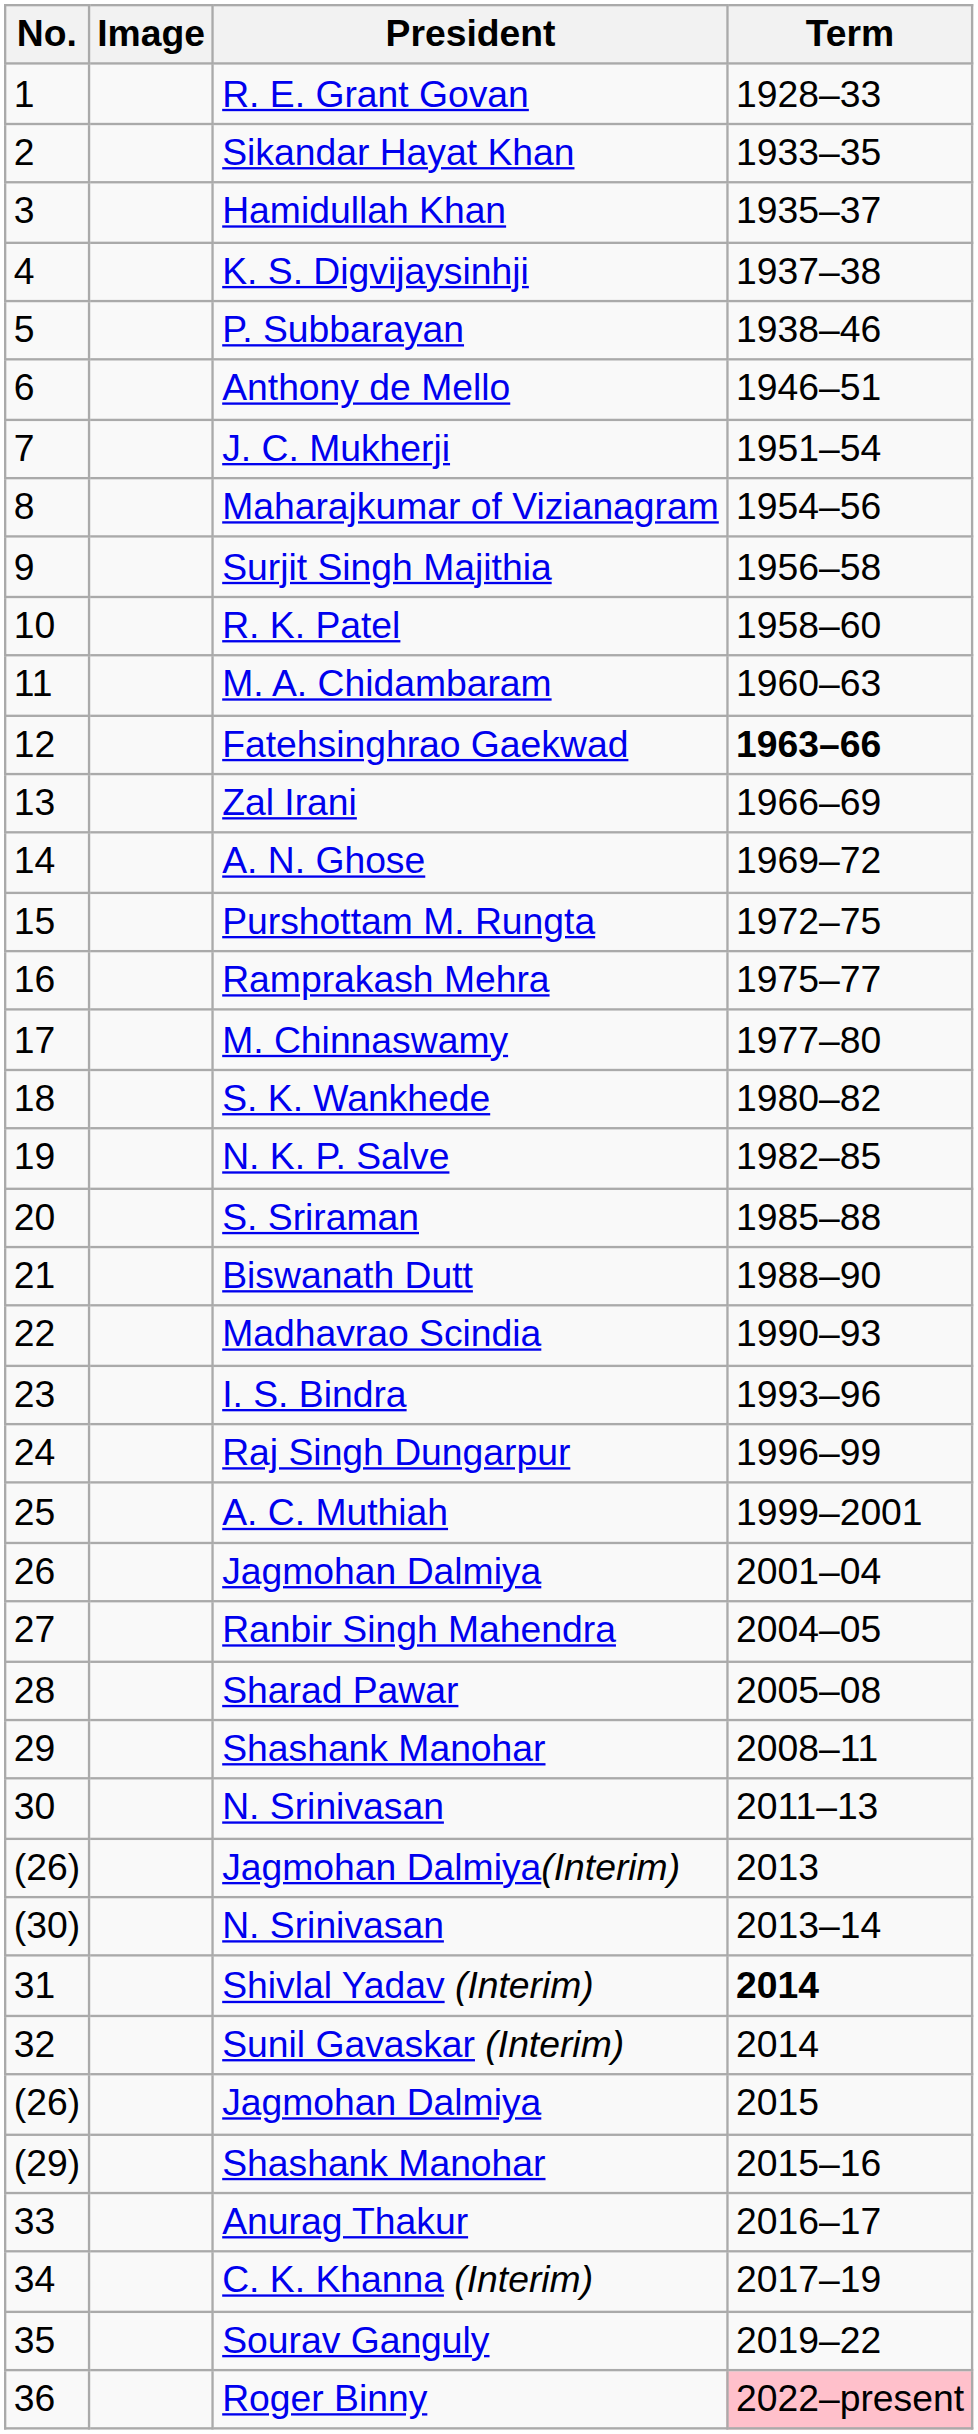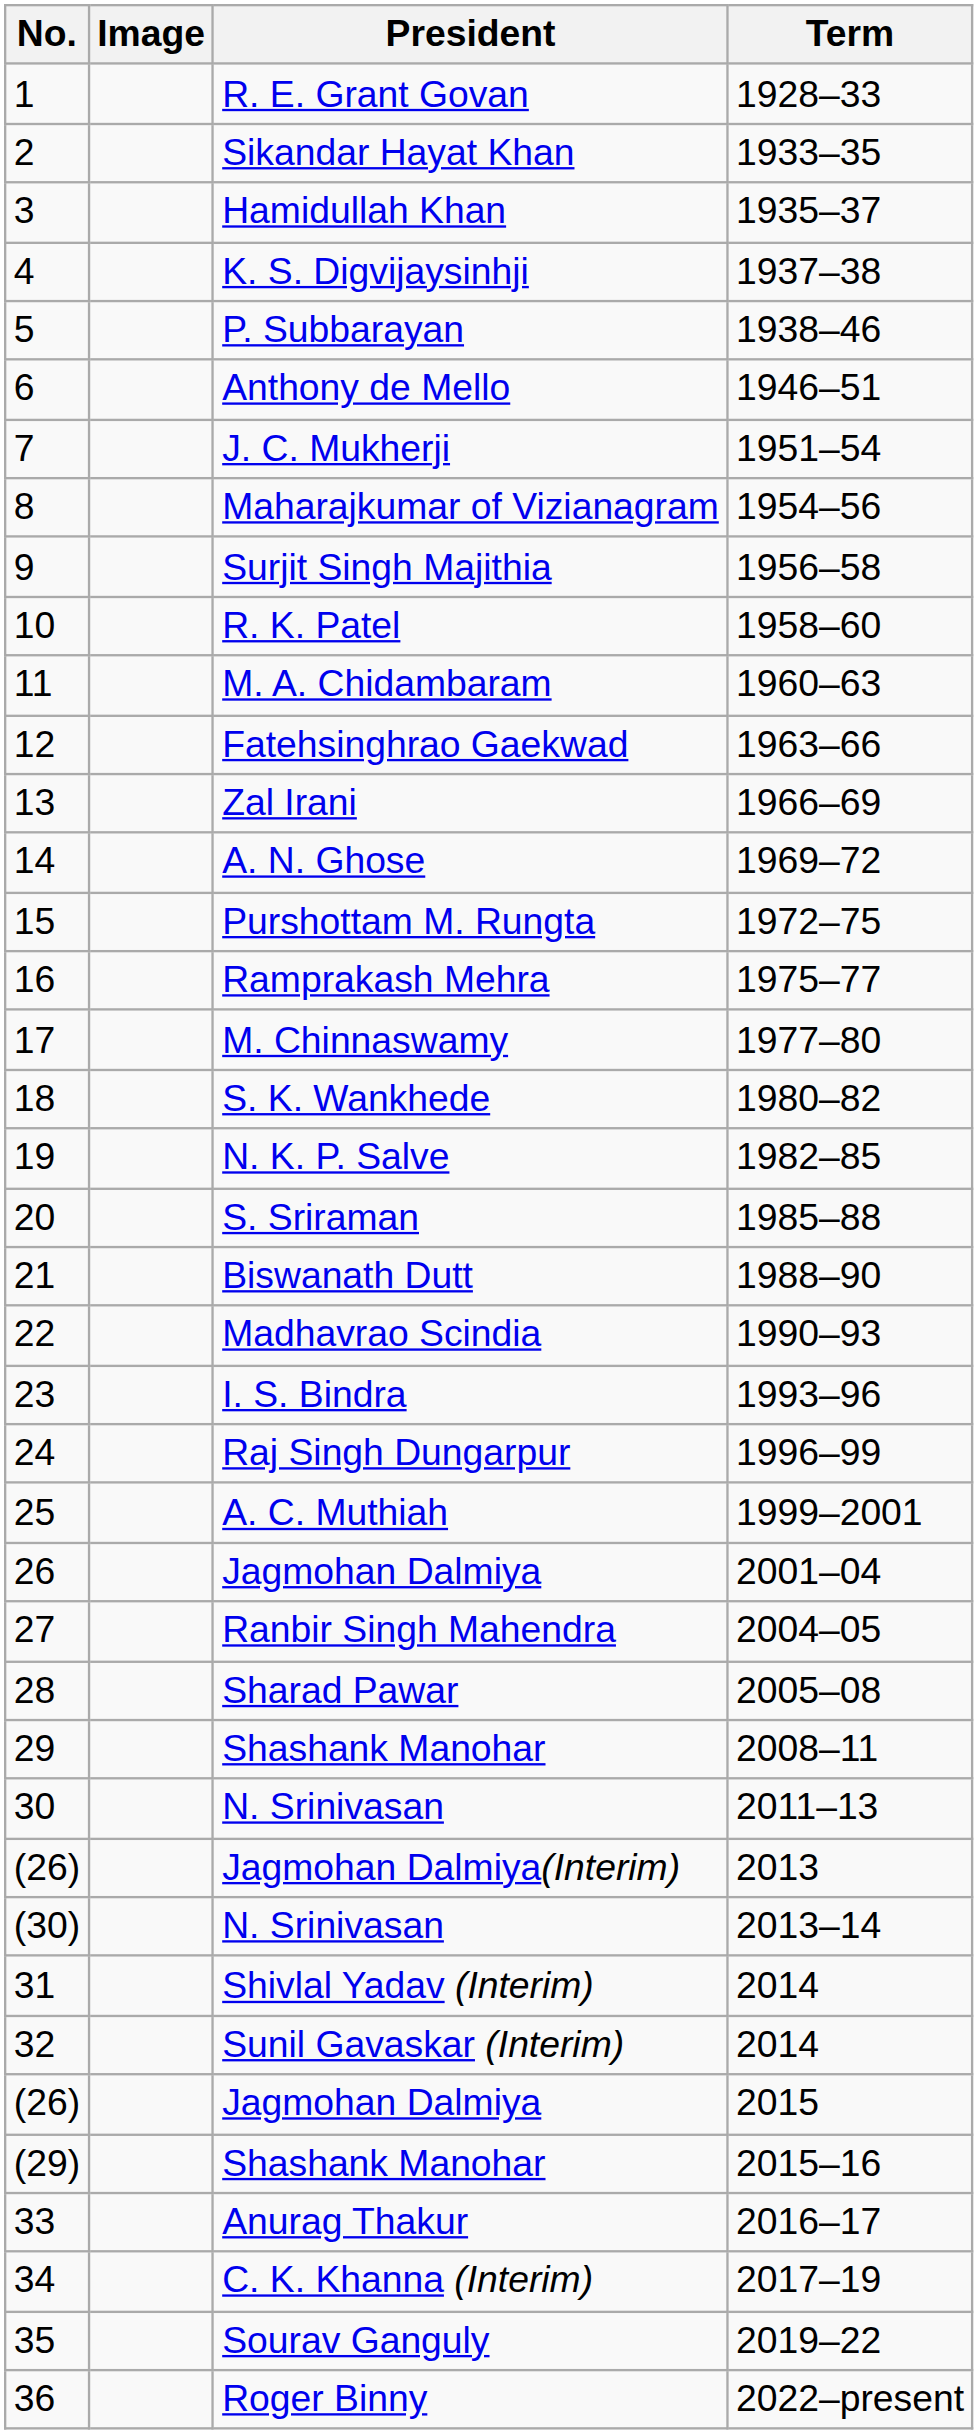(809, 743) bold -> (809, 743) normal
(777, 1985) bold -> (777, 1985) normal
(850, 2399) pink background -> (850, 2399) no background
